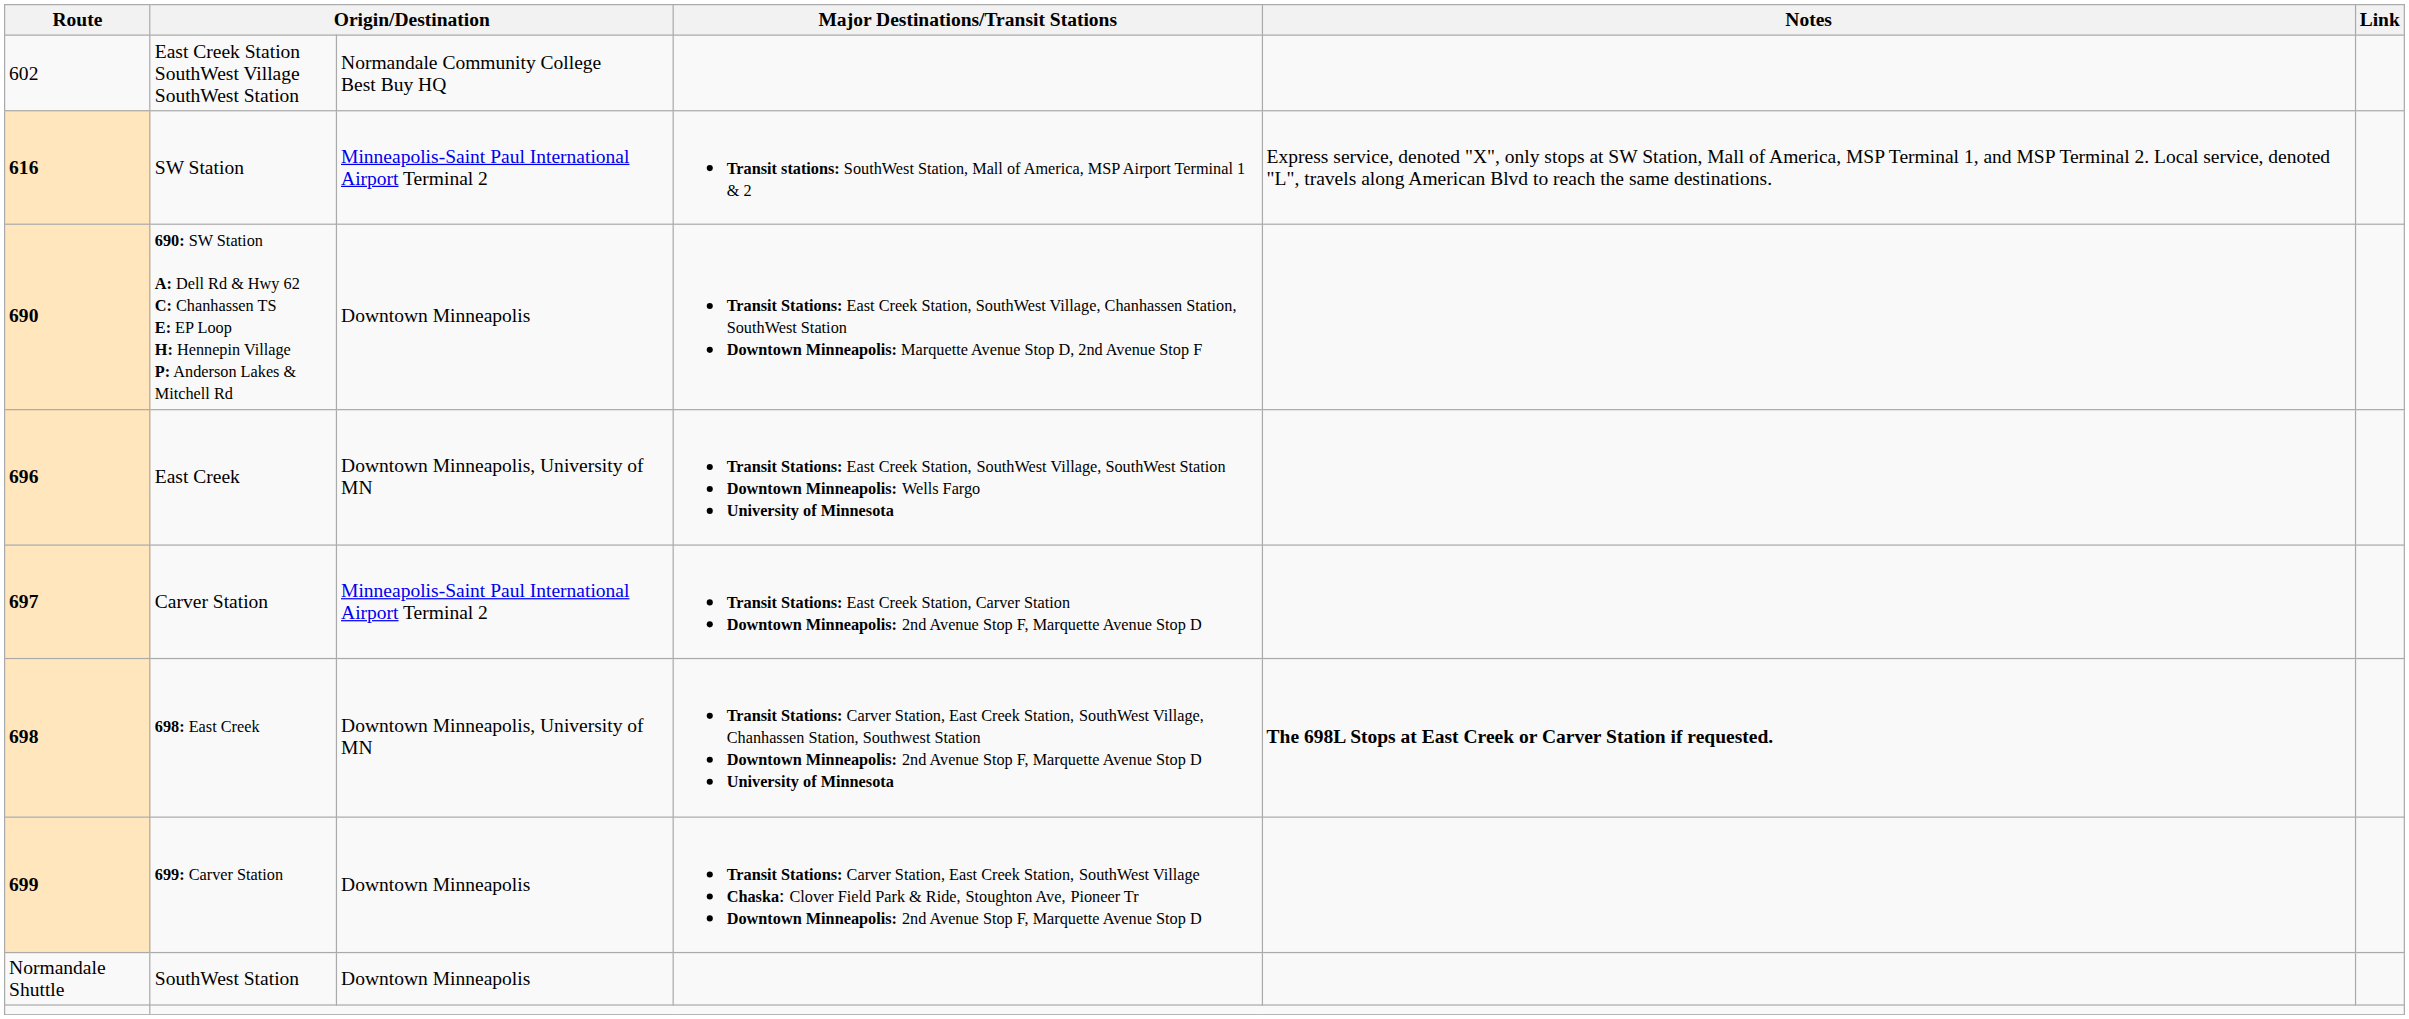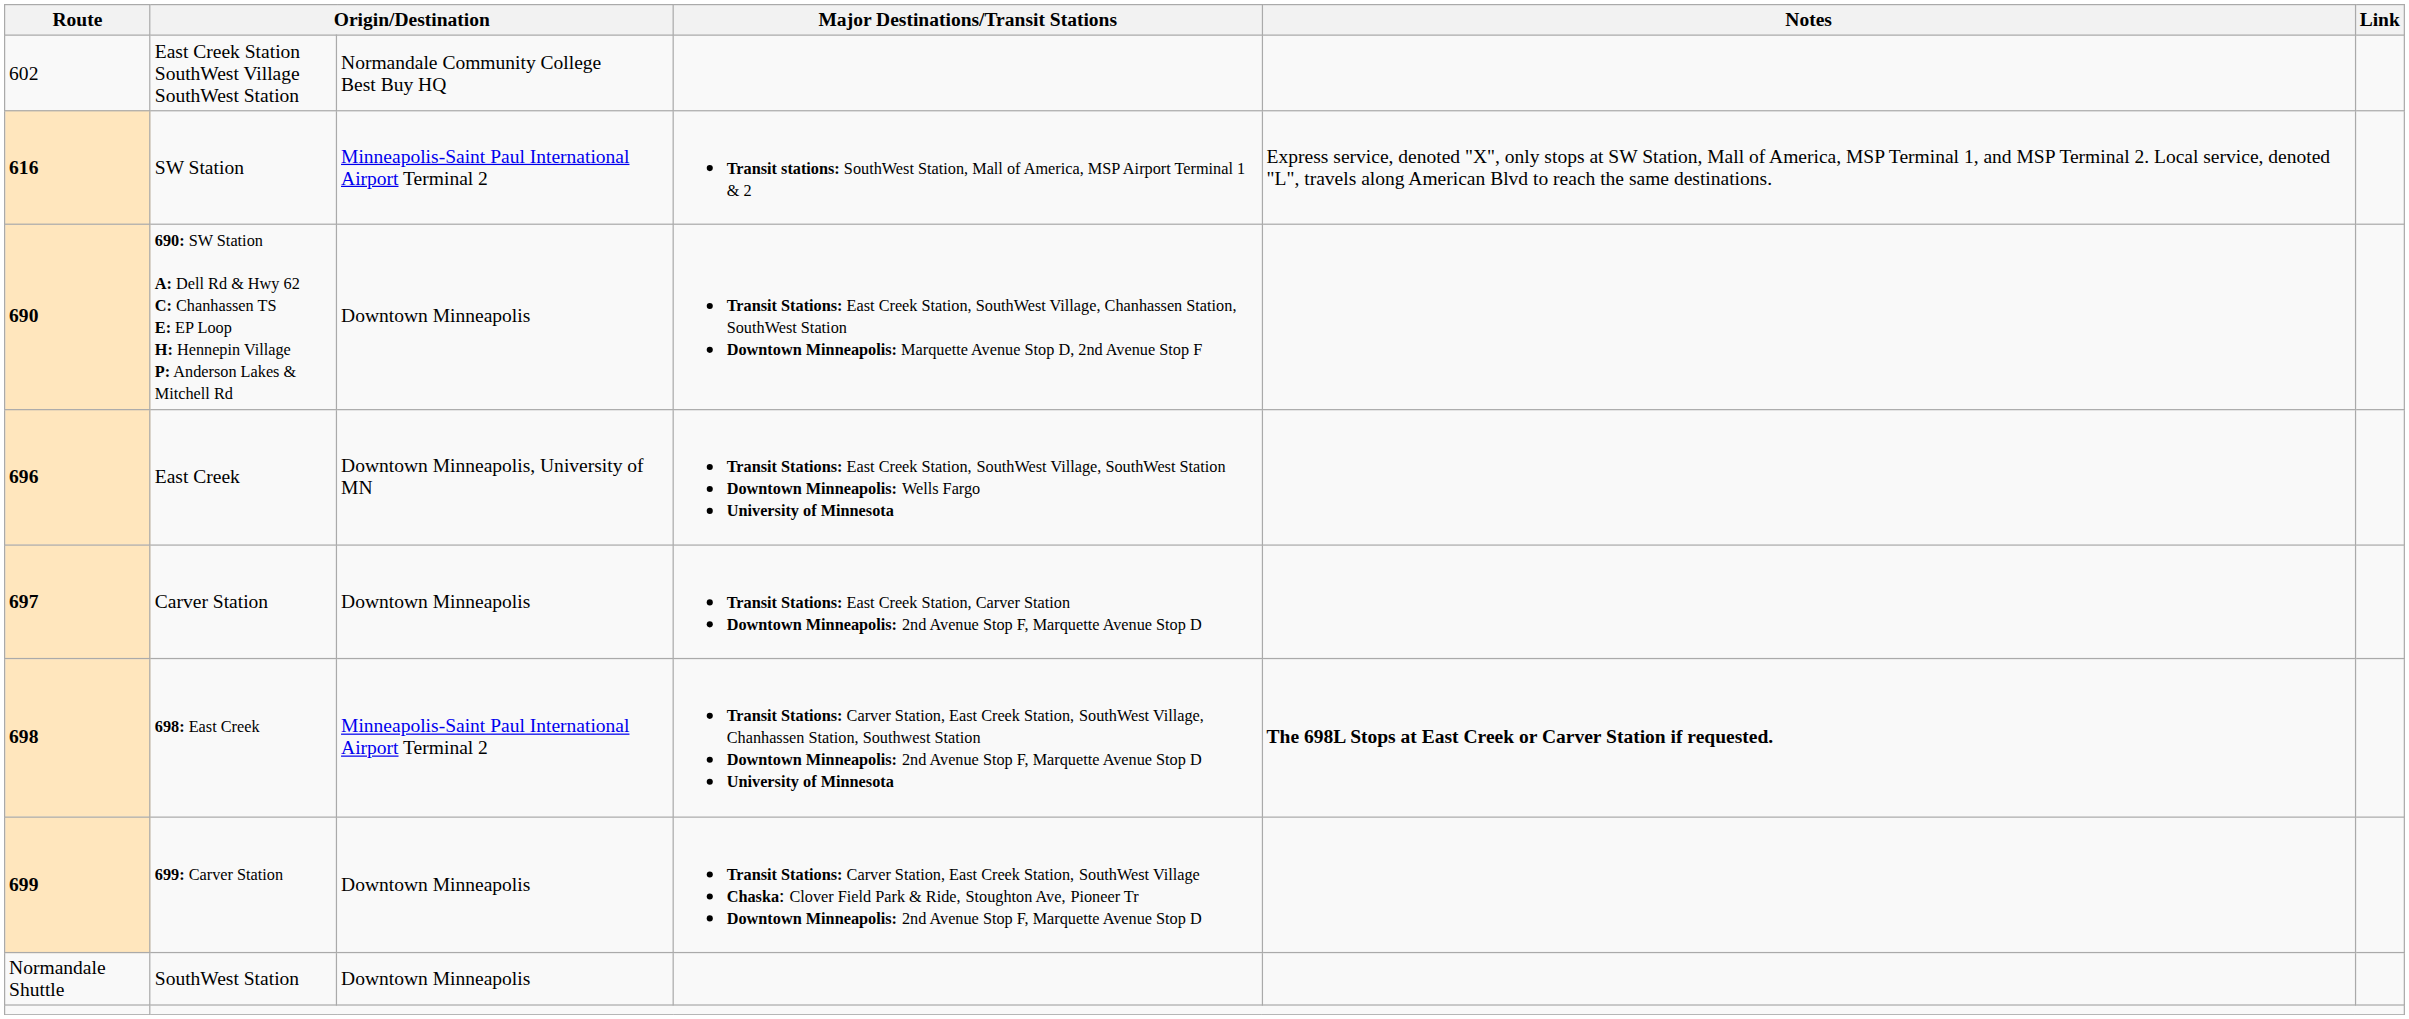(485, 601) Minneapolis-Saint Paul International Airport Terminal 2 -> (436, 601) Downtown Minneapolis
(492, 737) Downtown Minneapolis, University of MN -> (485, 737) Minneapolis-Saint Paul International Airport Terminal 2
